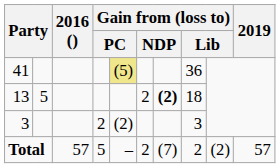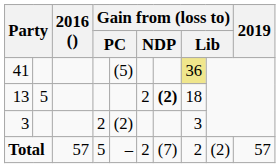(123, 70) khaki background -> (123, 70) no background
(194, 70) no background -> (194, 70) khaki background
